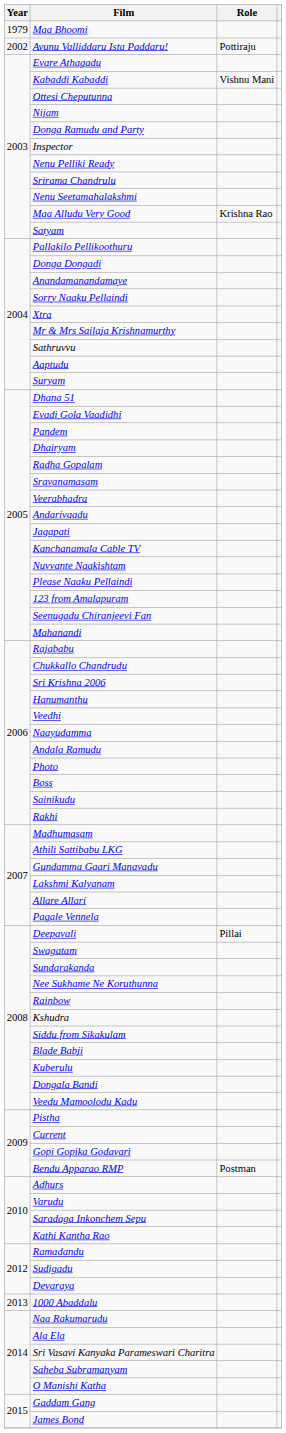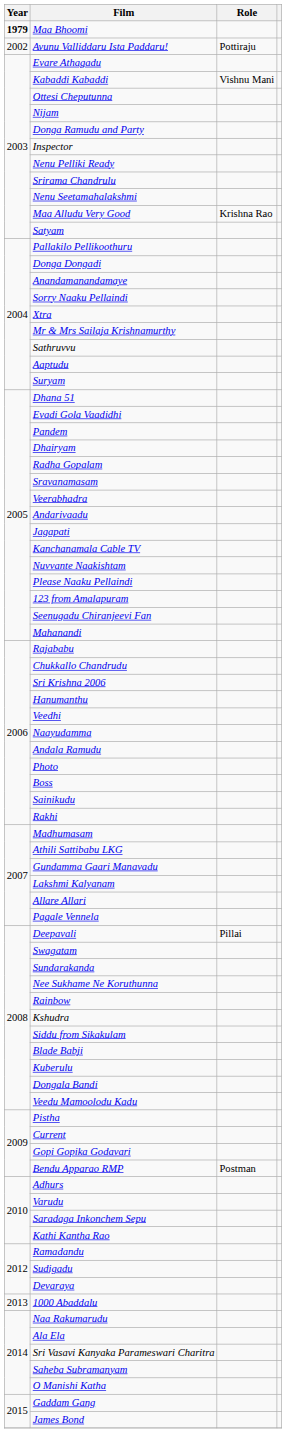(17, 29) normal -> (17, 29) bold
